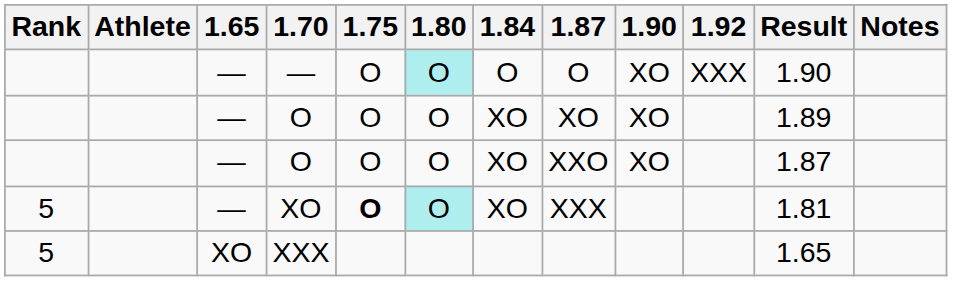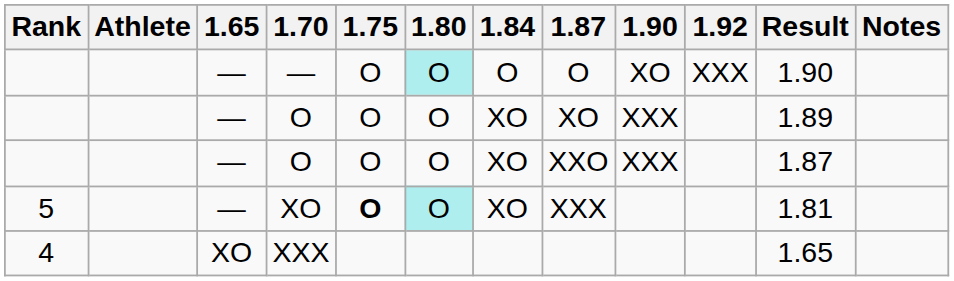(649, 117) XO -> (650, 117) XXX
(649, 162) XO -> (650, 162) XXX
(46, 252) 5 -> (46, 252) 4
